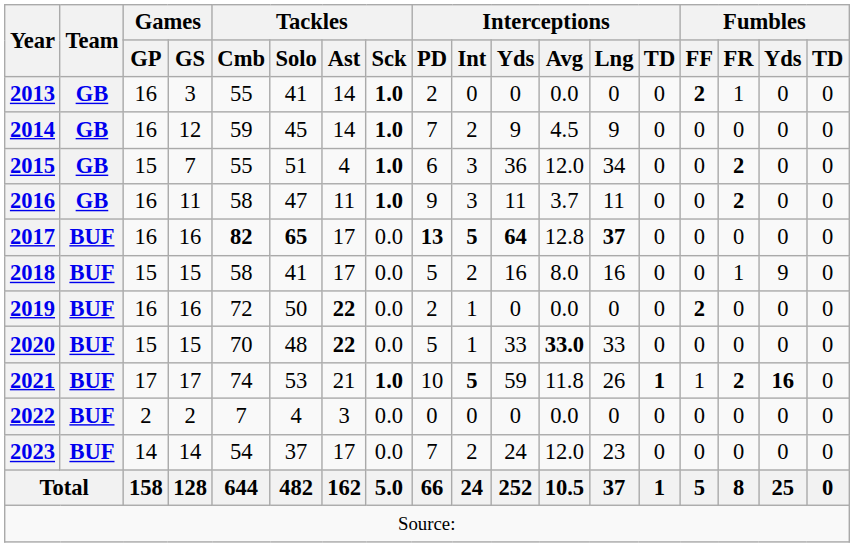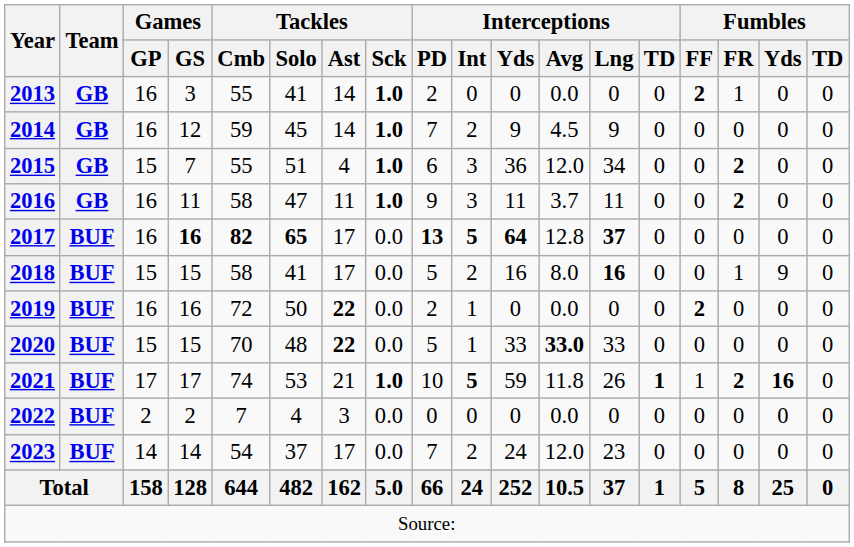(190, 237) normal -> (190, 237) bold
(614, 272) normal -> (614, 272) bold
